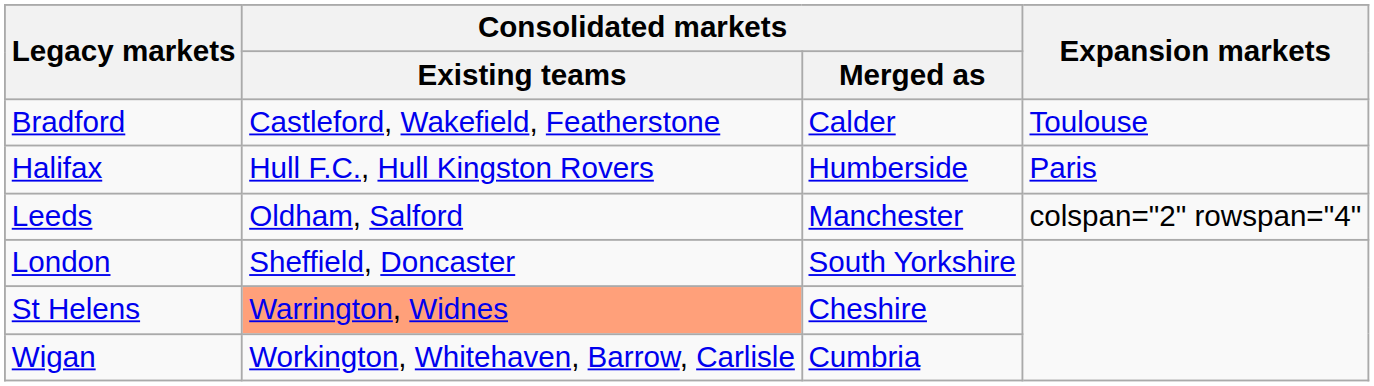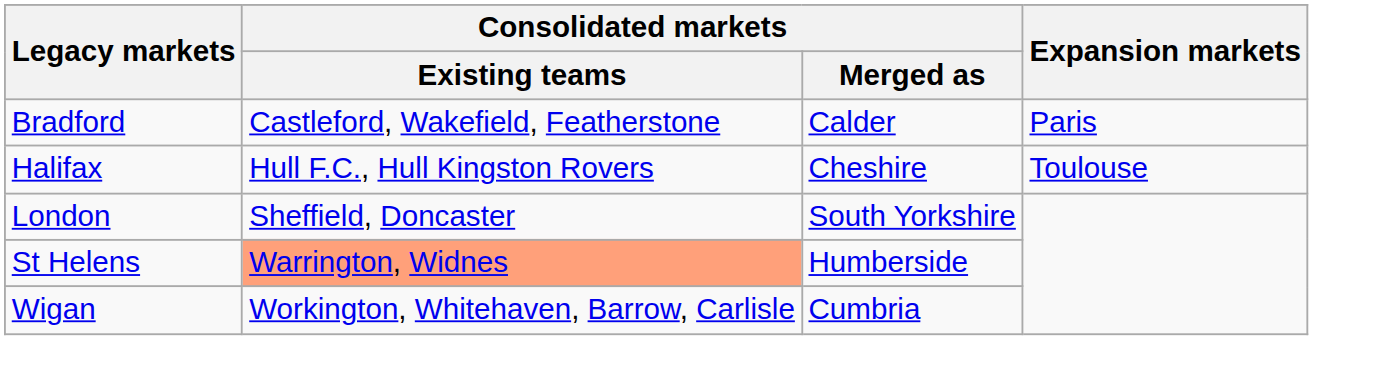(1089, 121) Toulouse -> (1063, 121) Paris
(888, 168) Humberside -> (868, 168) Cheshire
(1063, 168) Paris -> (1089, 168) Toulouse
- row: (52, 215)
(868, 309) Cheshire -> (888, 262) Humberside
